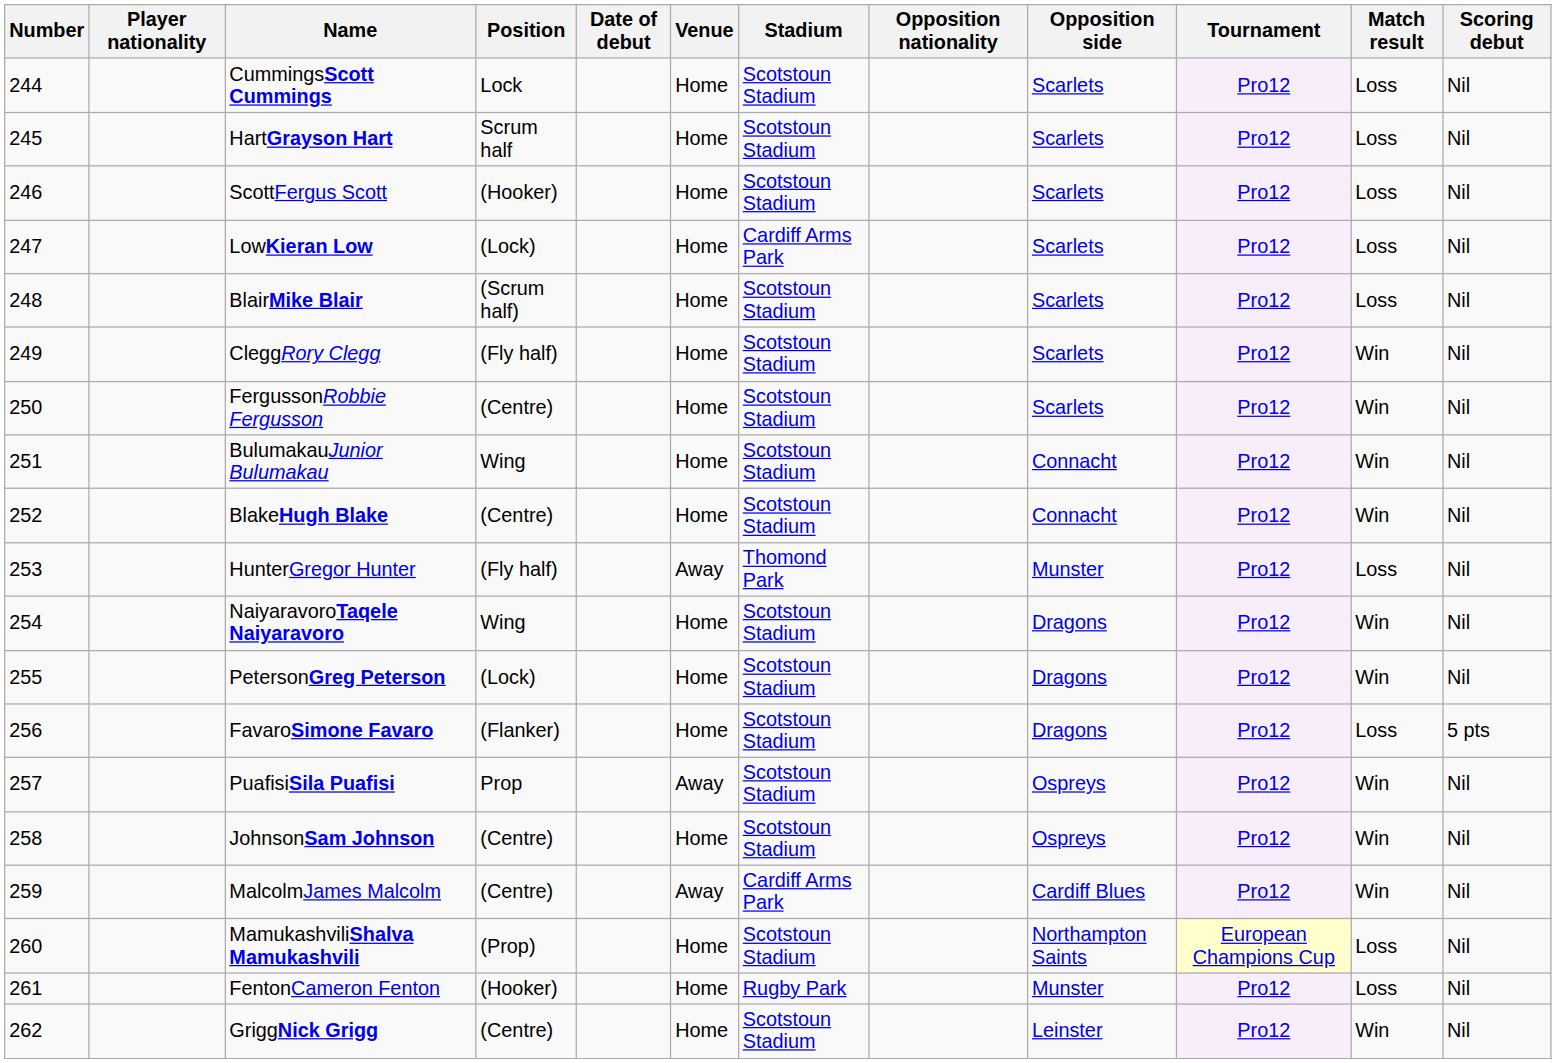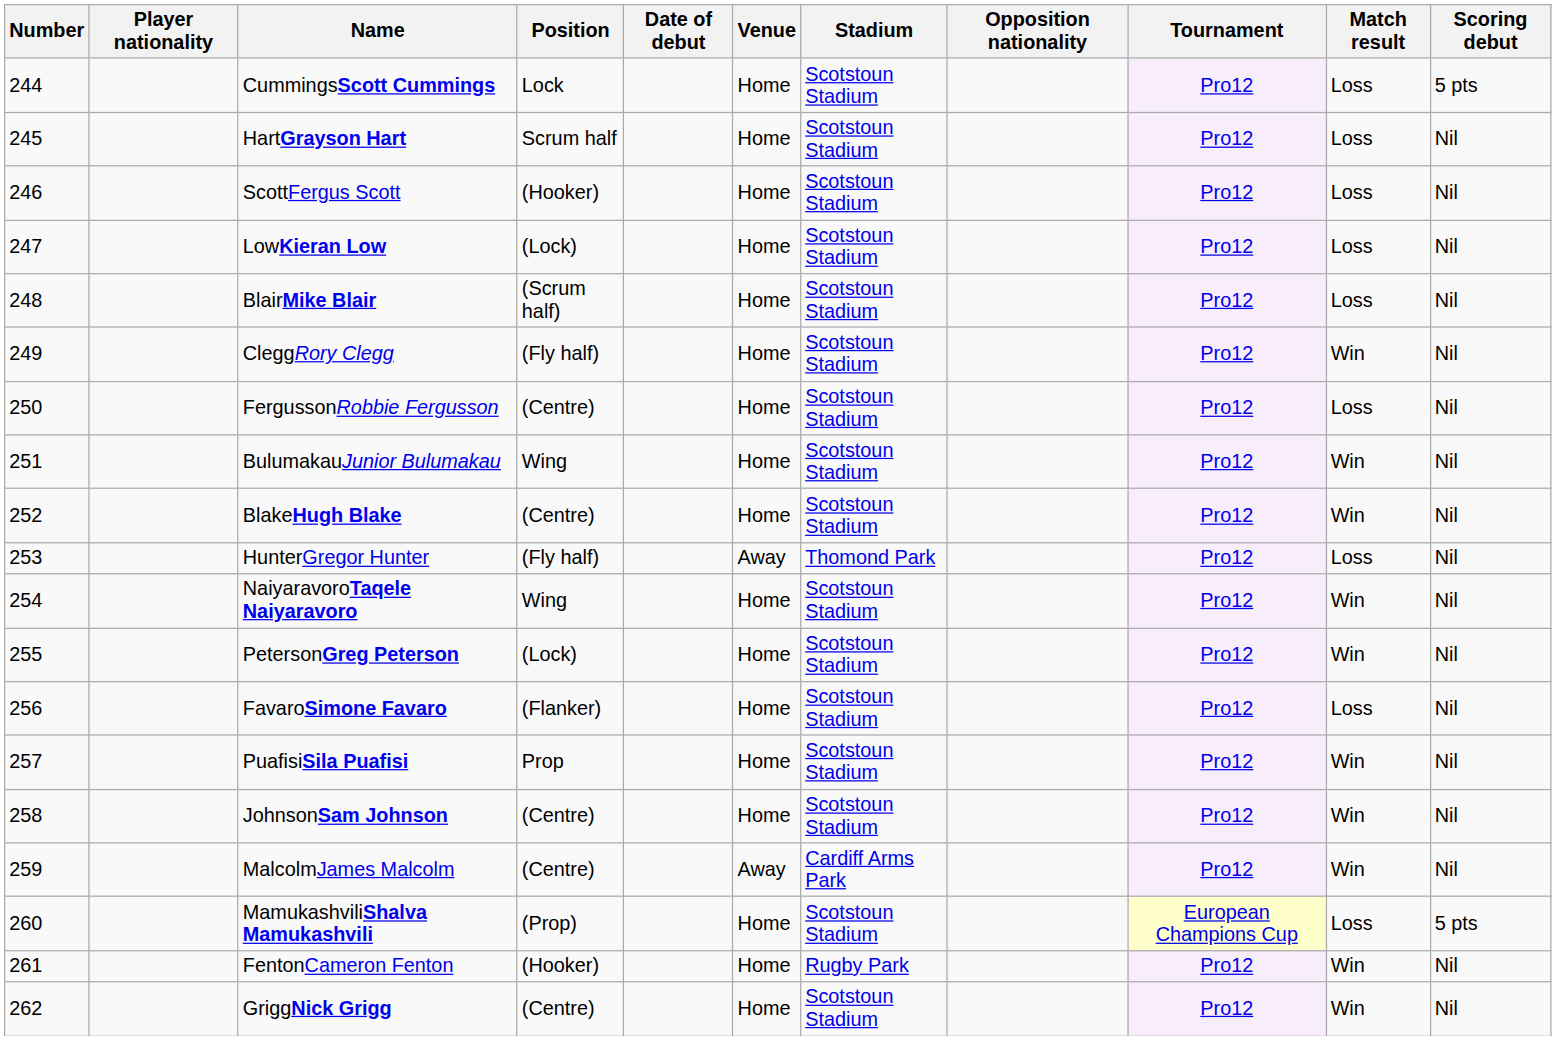- column: (1102, 31)
(1459, 85) Nil -> (1456, 85) 5 pts
(797, 246) Cardiff Arms Park -> (849, 246) Scotstoun Stadium
(1372, 407) Win -> (1352, 407) Loss
(1469, 730) 5 pts -> (1446, 708) Nil
(699, 784) Away -> (764, 762) Home
(1459, 945) Nil -> (1456, 923) 5 pts
(1376, 988) Loss -> (1348, 966) Win
